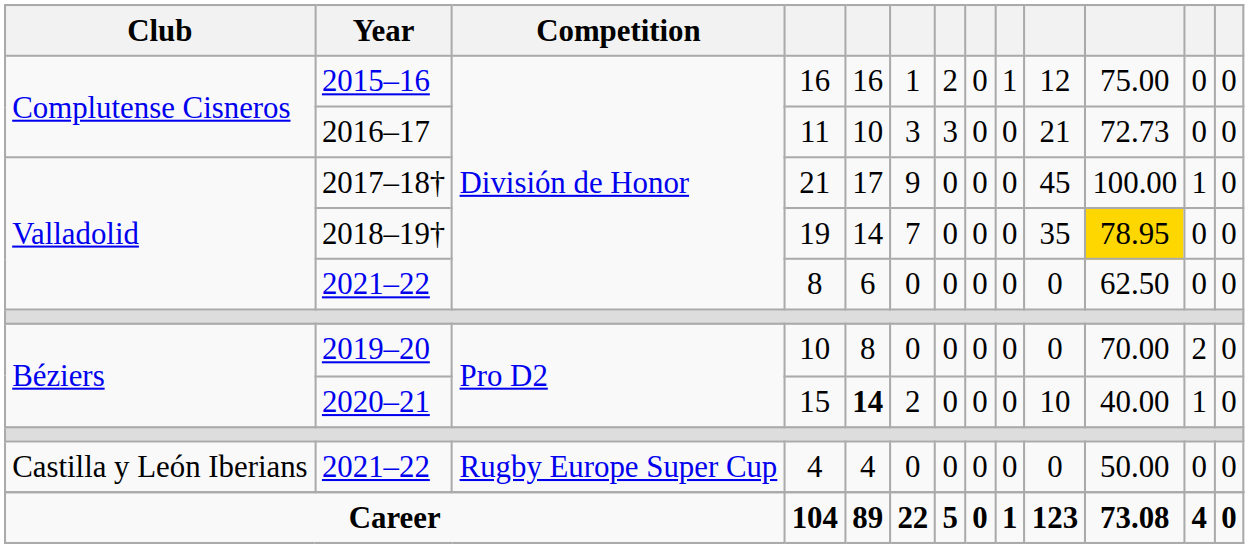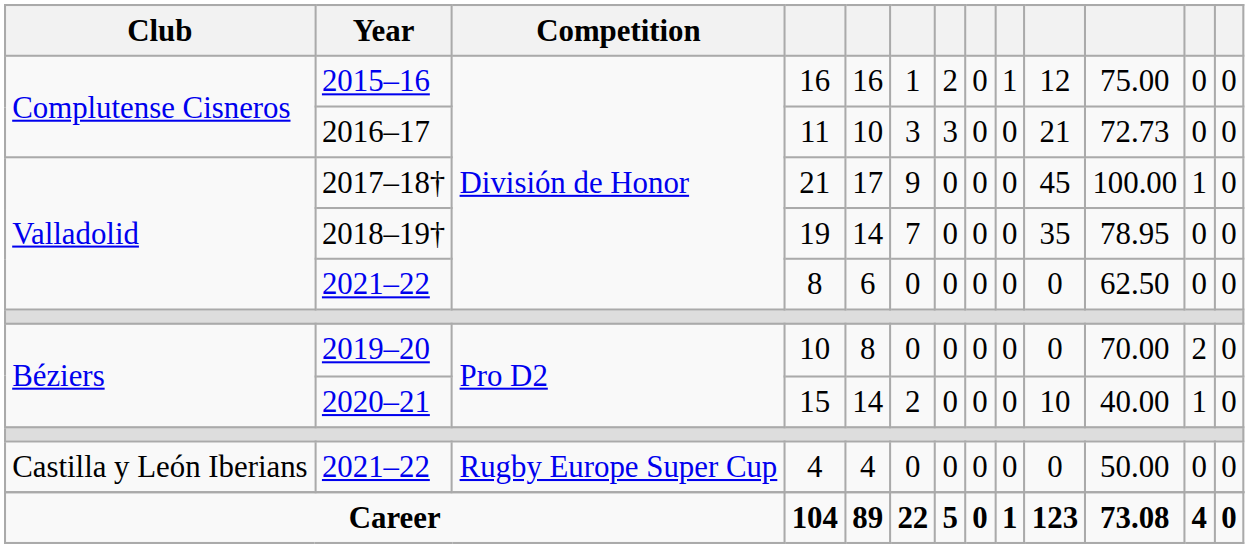(1135, 233) gold background -> (1135, 233) no background
(868, 400) bold -> (868, 400) normal
